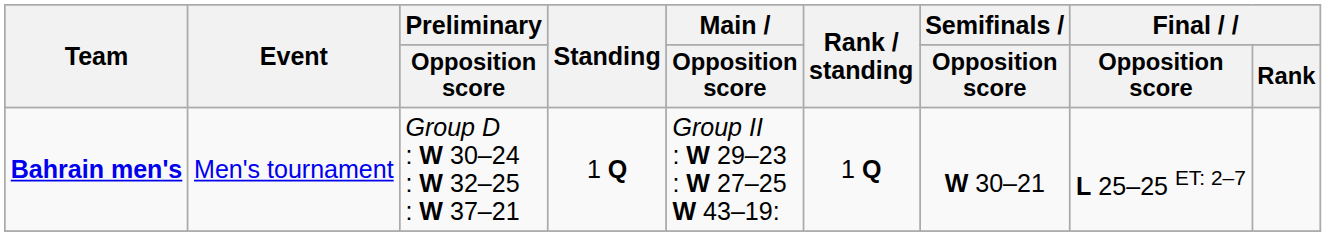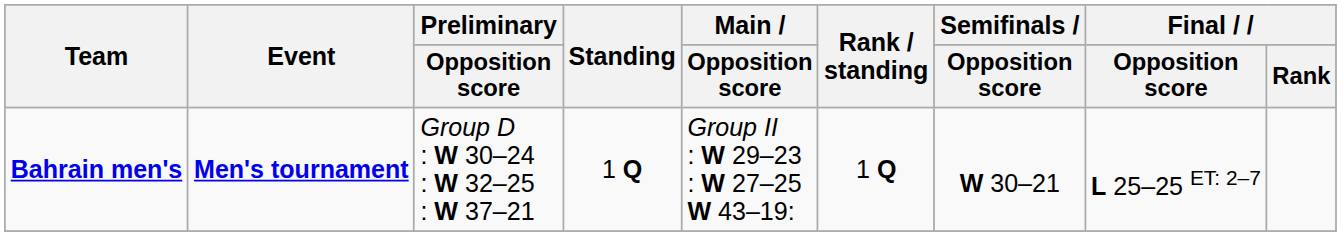(294, 170) normal -> (301, 170) bold
